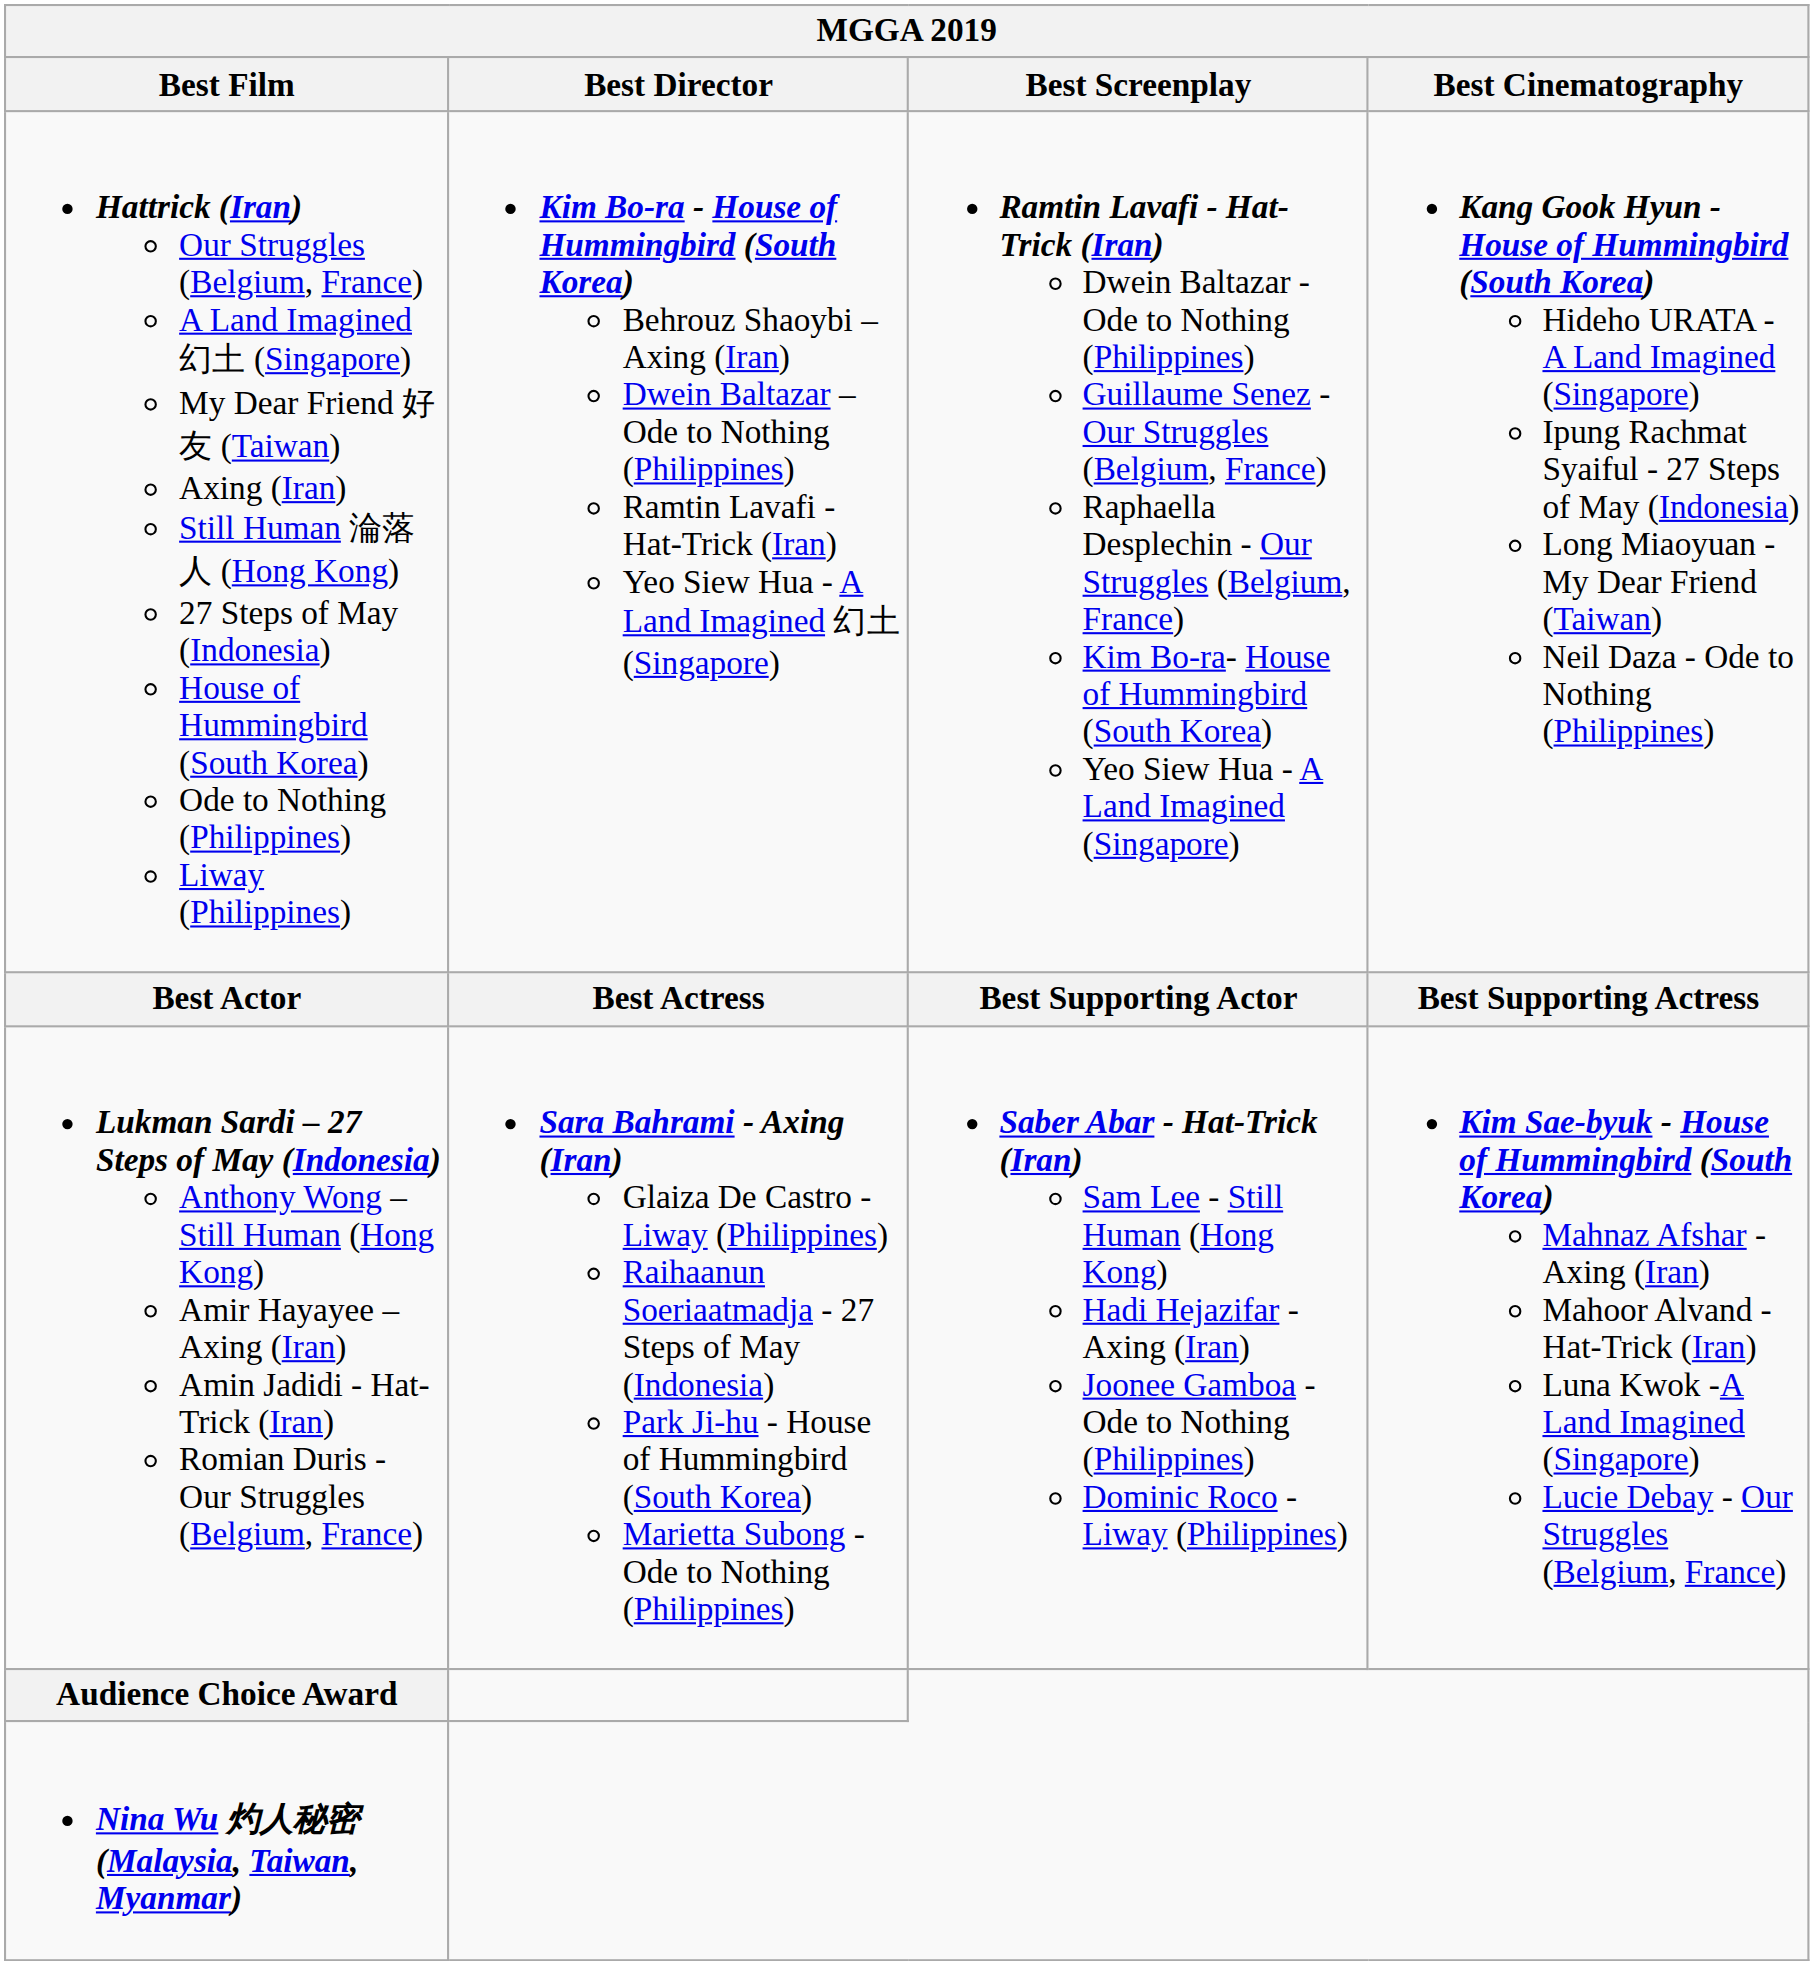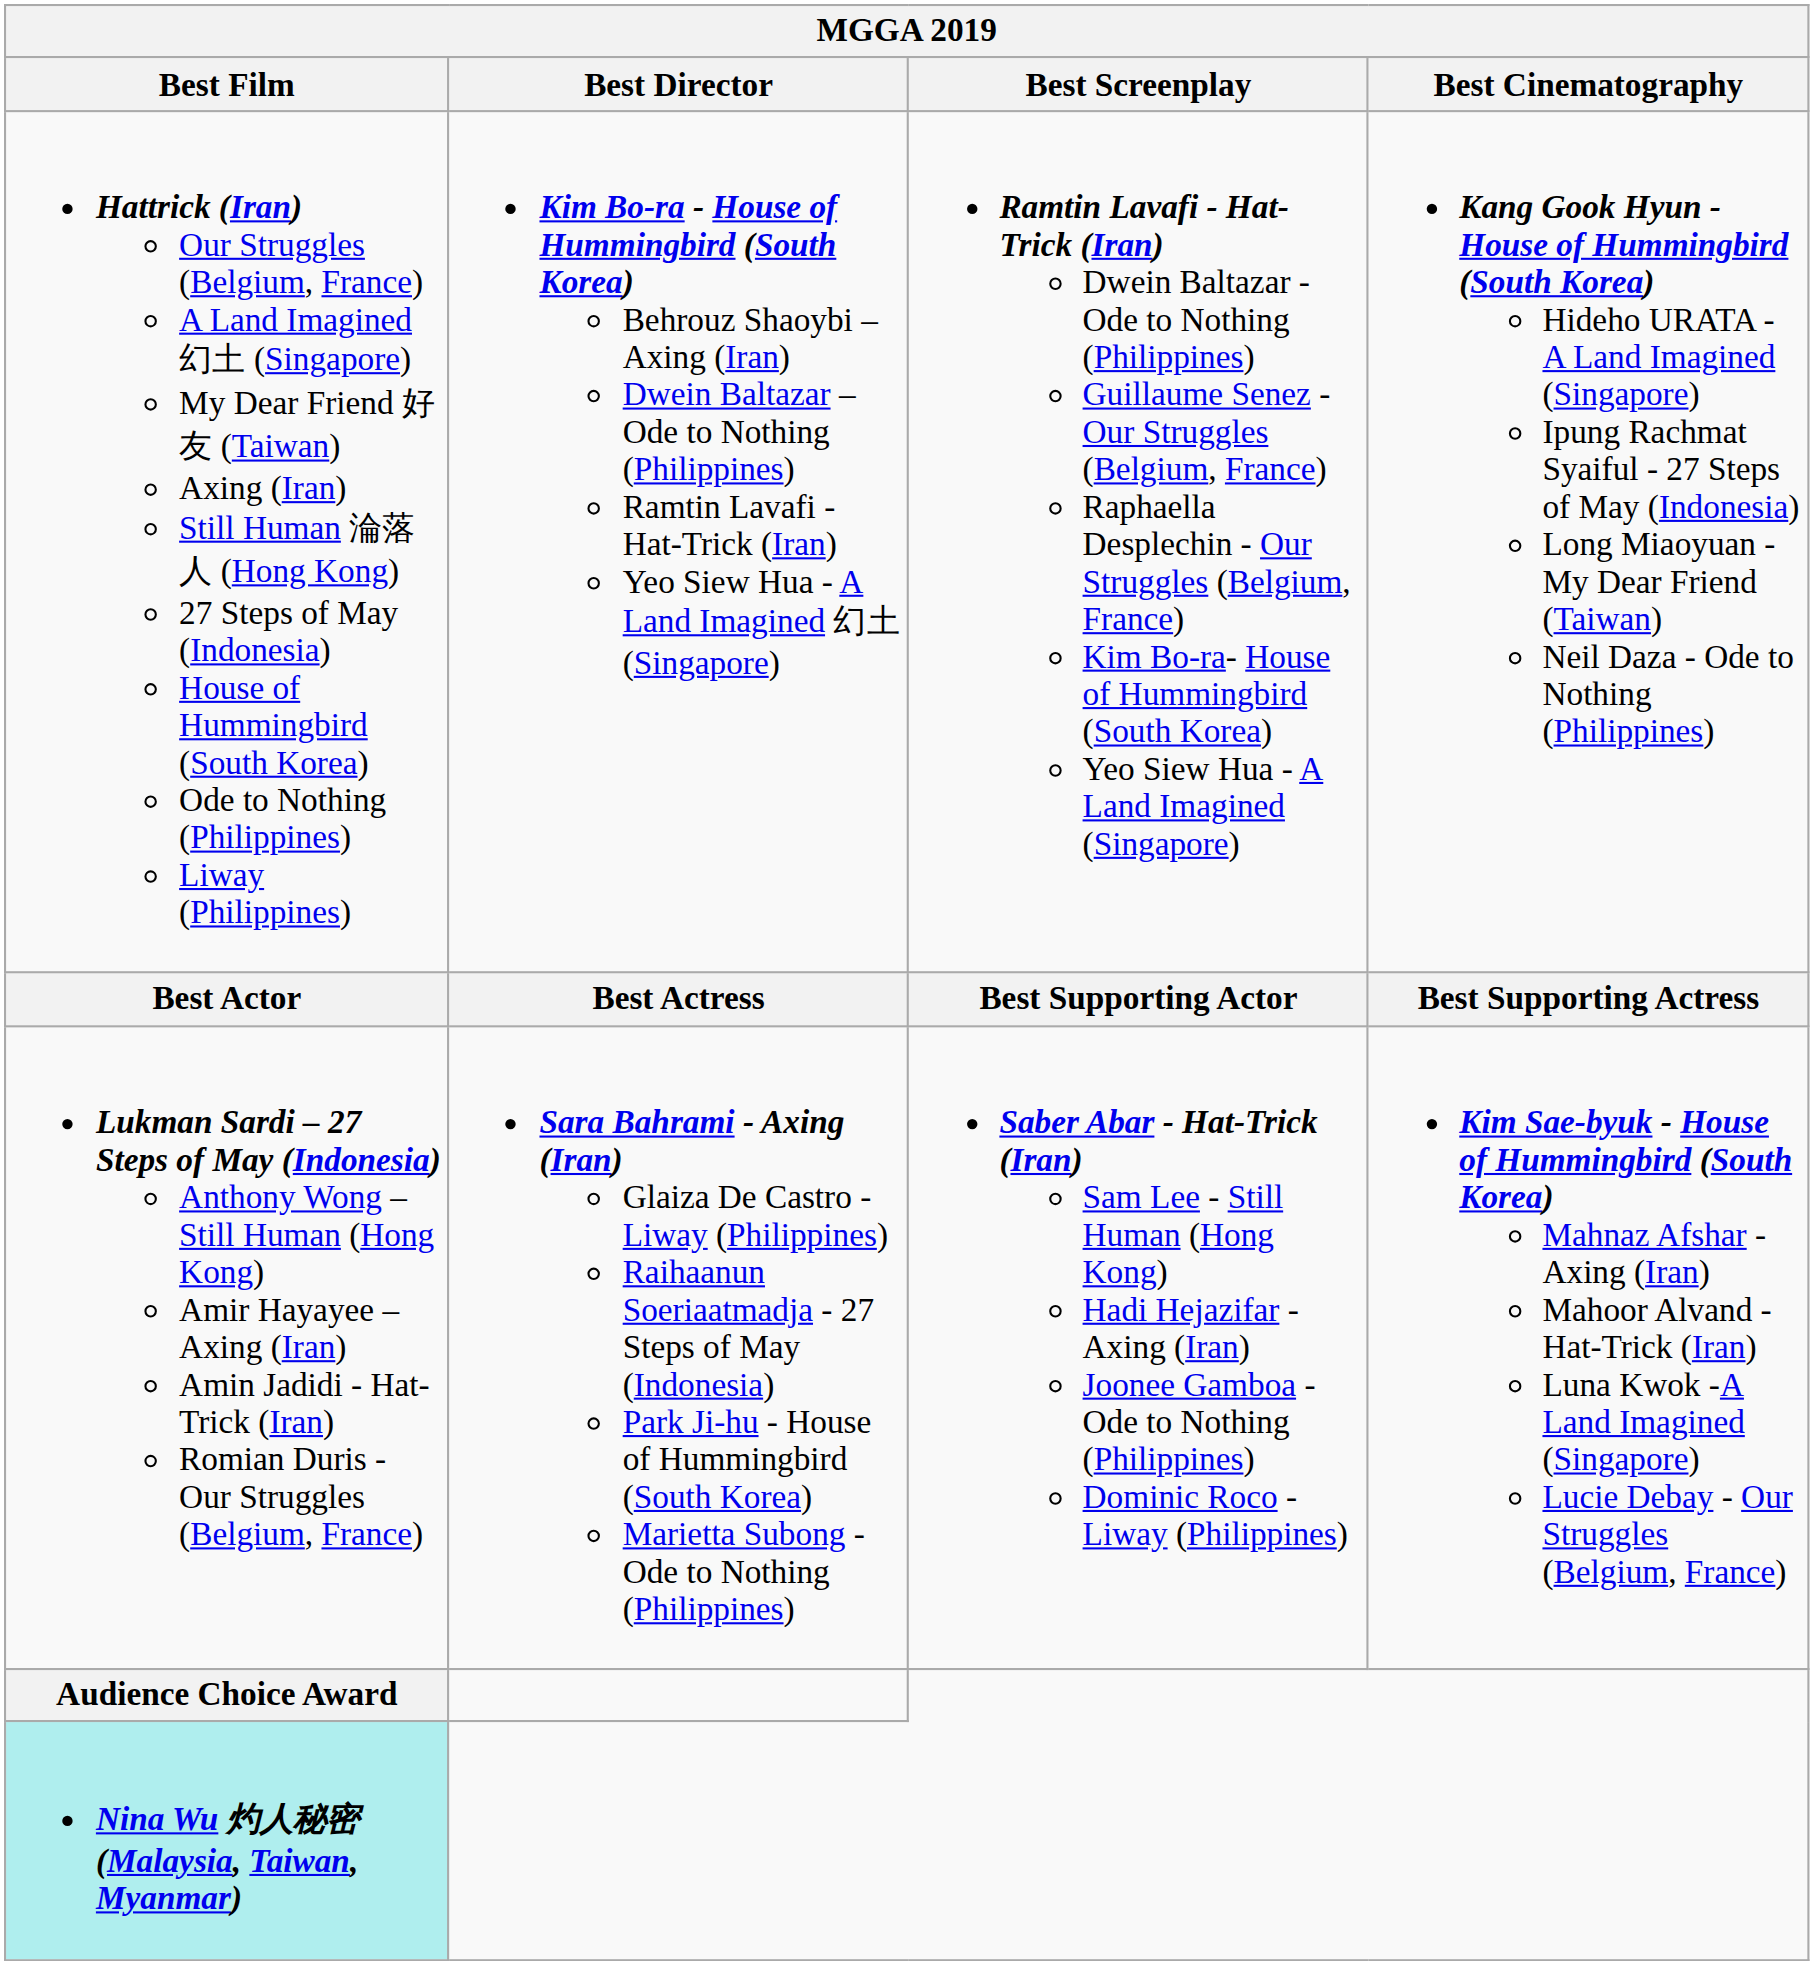(227, 1859) no background -> (227, 1859) paleturquoise background
